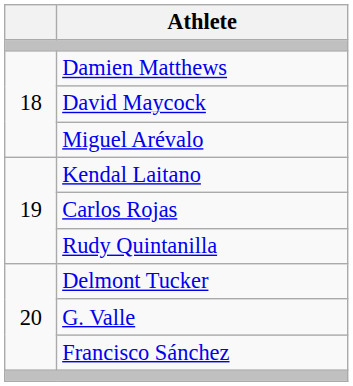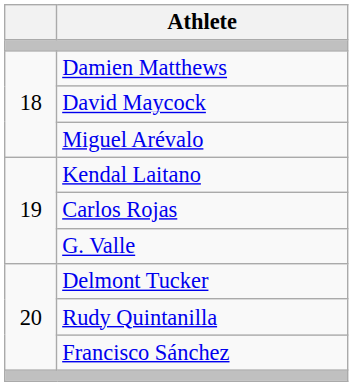(140, 245) Rudy Quintanilla -> (99, 245) G. Valle
(99, 316) G. Valle -> (140, 316) Rudy Quintanilla
